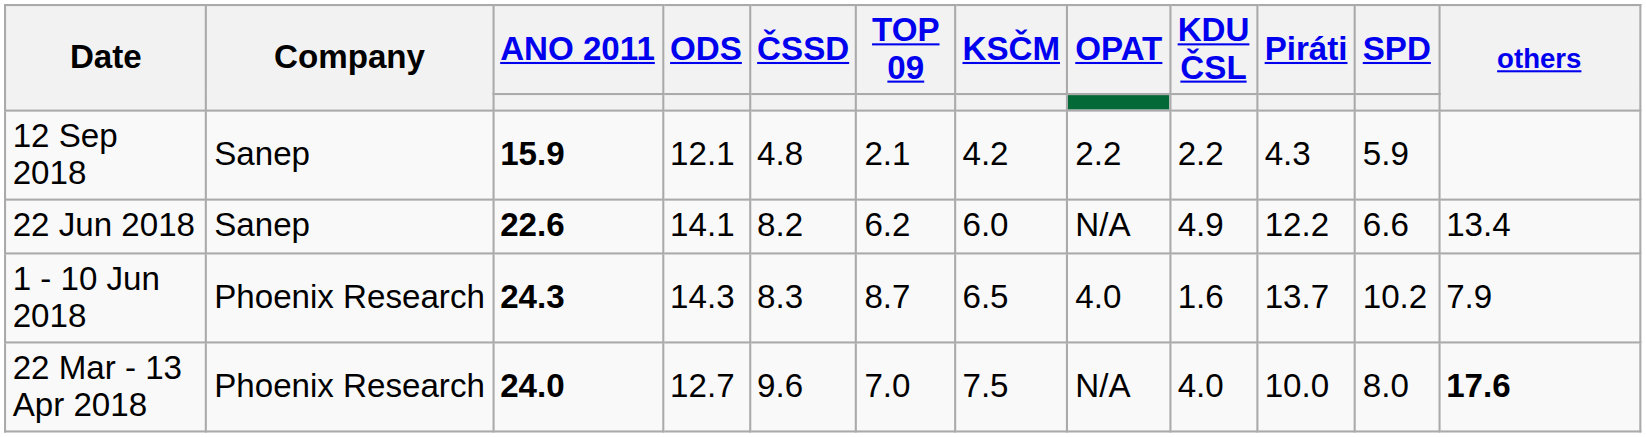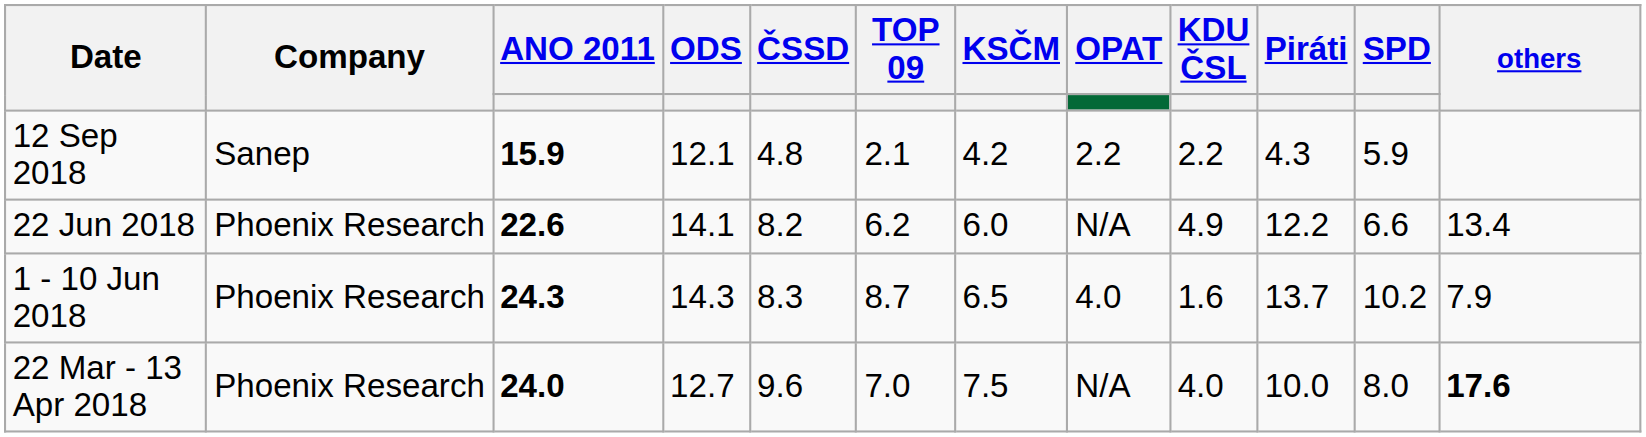(262, 225) Sanep -> (350, 225) Phoenix Research
